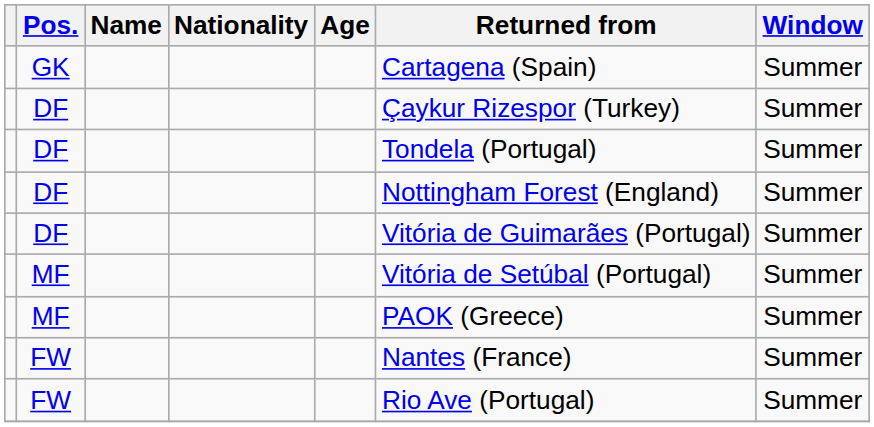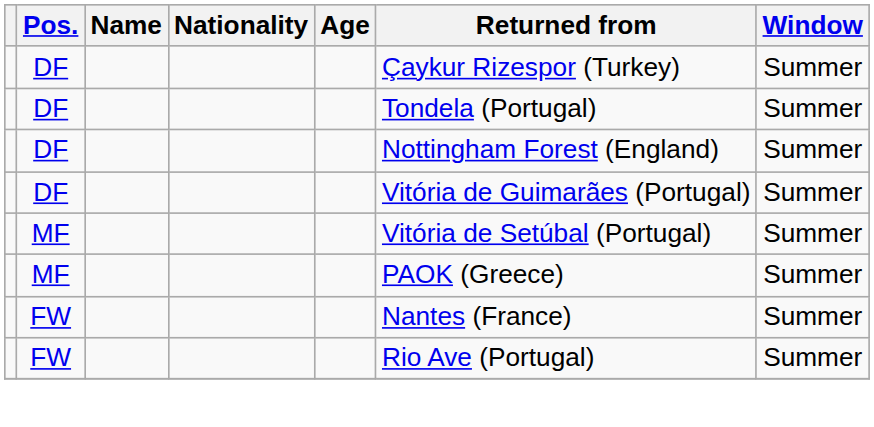- row: (11, 67)
